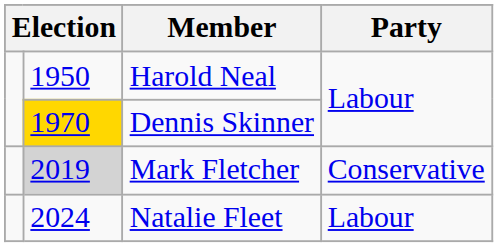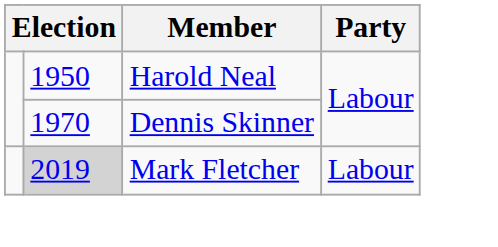(60, 122) gold background -> (60, 122) no background
(406, 169) Conservative -> (371, 169) Labour
- row: (206, 216)
